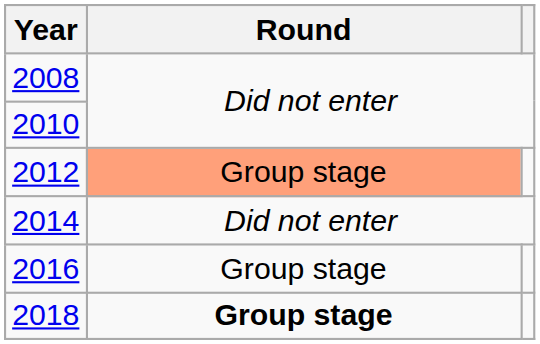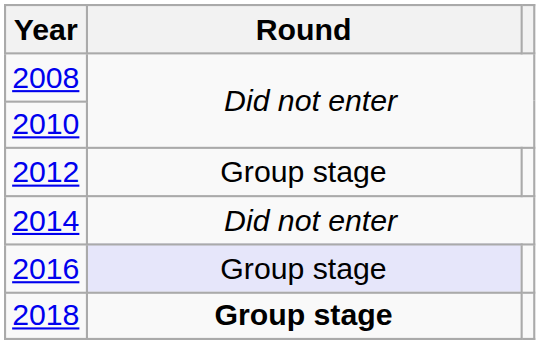(304, 173) lightsalmon background -> (304, 173) no background
(304, 268) no background -> (304, 268) lavender background
